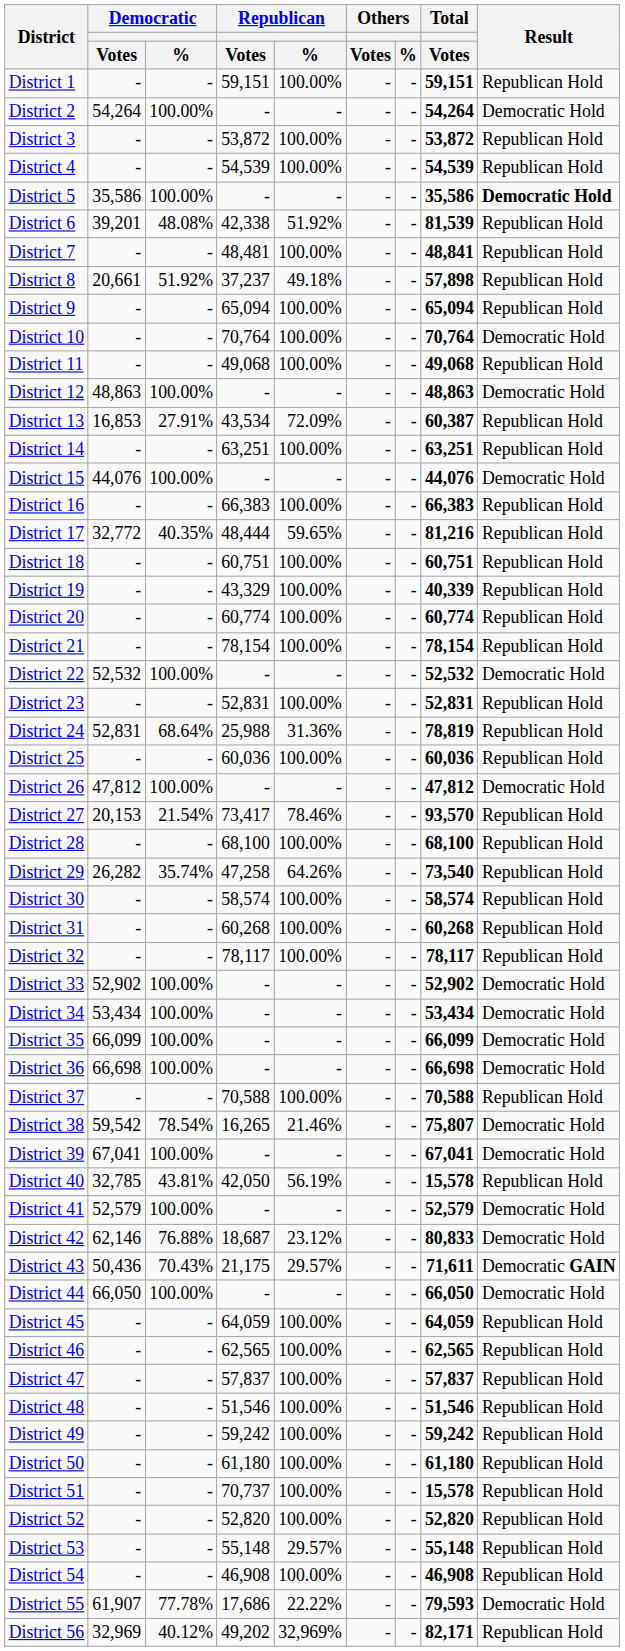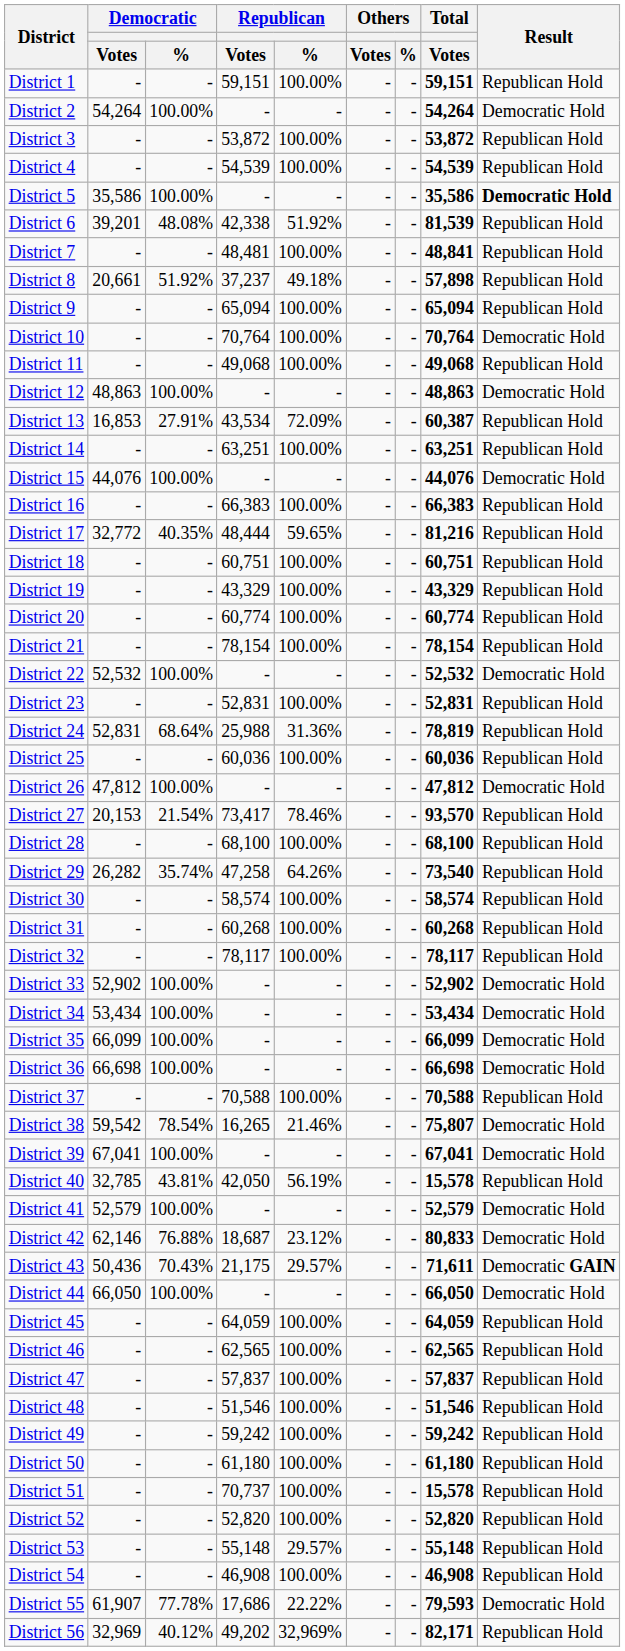(449, 590) 40,339 -> (449, 590) 43,329
